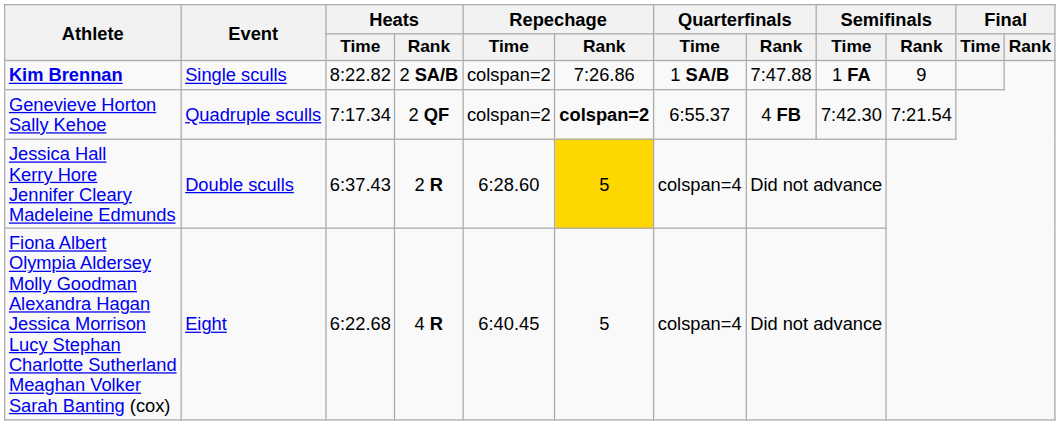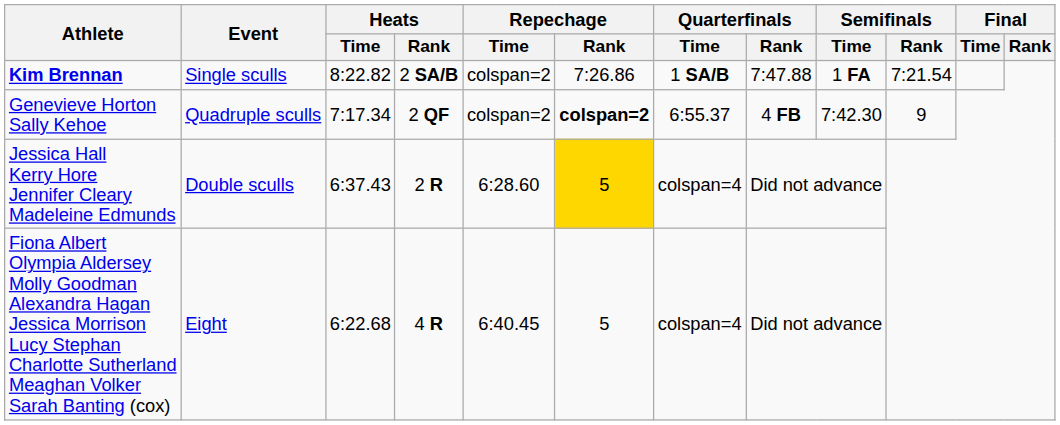(921, 76) 9 -> (921, 76) 7:21.54
(921, 115) 7:21.54 -> (921, 115) 9
